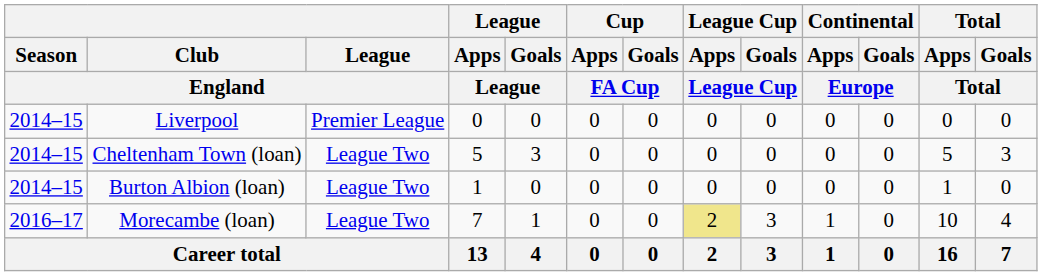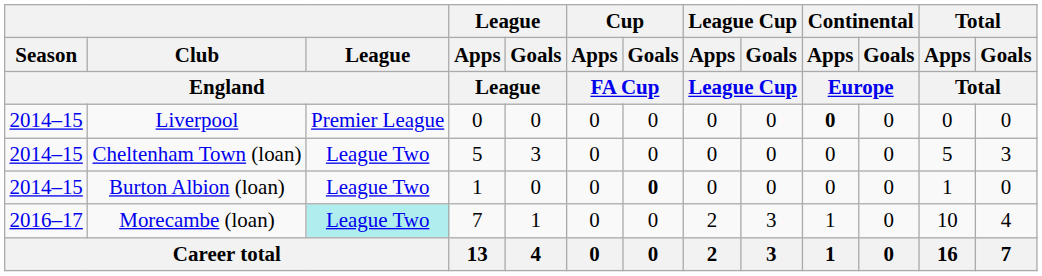(830, 120) normal -> (830, 120) bold
(653, 187) normal -> (653, 187) bold
(378, 220) no background -> (378, 220) paleturquoise background
(712, 220) khaki background -> (712, 220) no background
